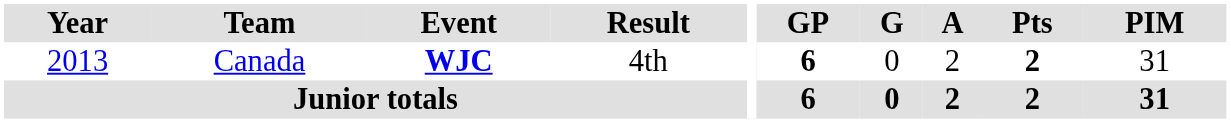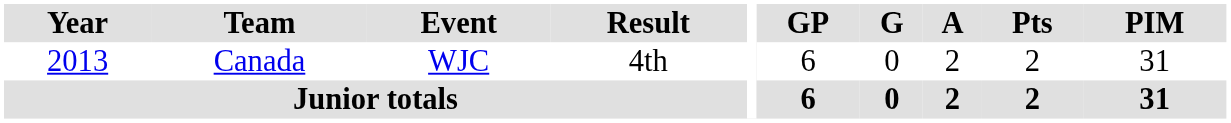(459, 60) bold -> (459, 60) normal
(808, 60) bold -> (808, 60) normal
(1032, 60) bold -> (1032, 60) normal
